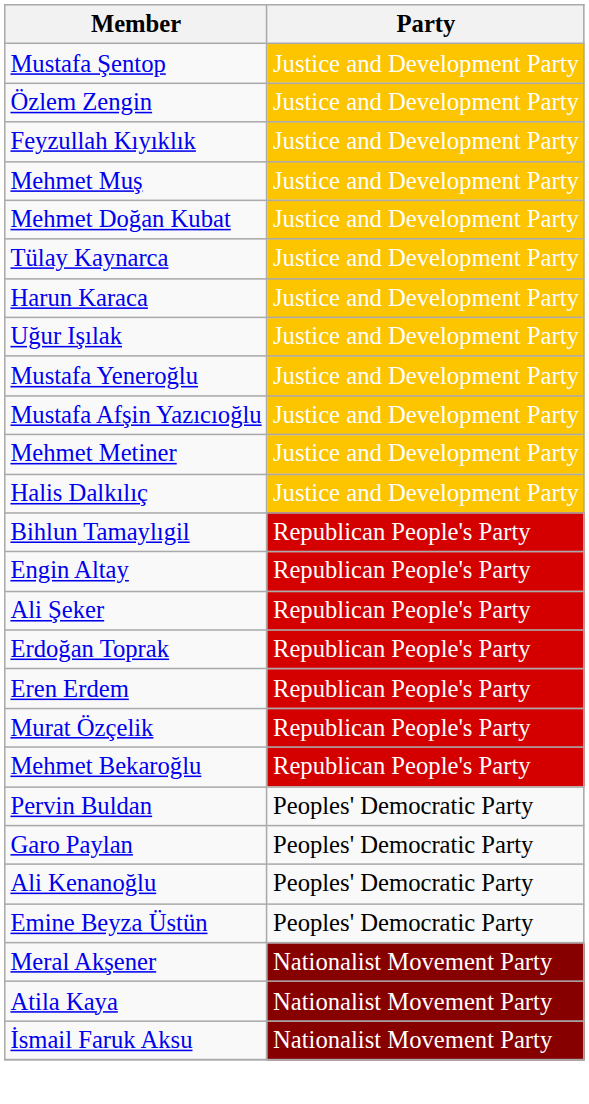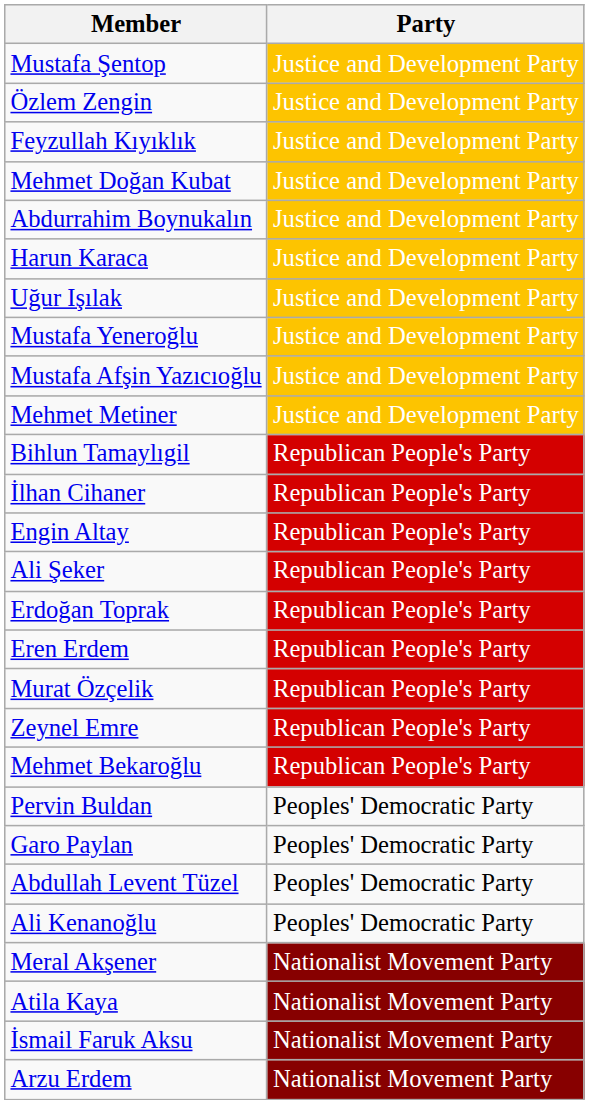- row: (77, 180)
- row: (89, 258)
+ row: (131, 219)
- row: (79, 492)
+ row: (78, 492)
+ row: (74, 727)
+ row: (124, 883)
- row: (109, 922)
+ row: (71, 1079)
